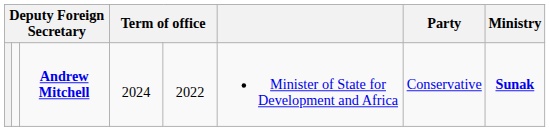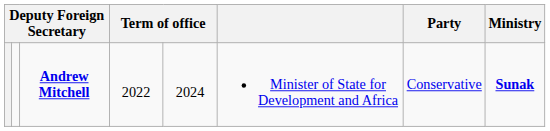(136, 92) 2024 -> (136, 92) 2022
(190, 92) 2022 -> (190, 92) 2024
